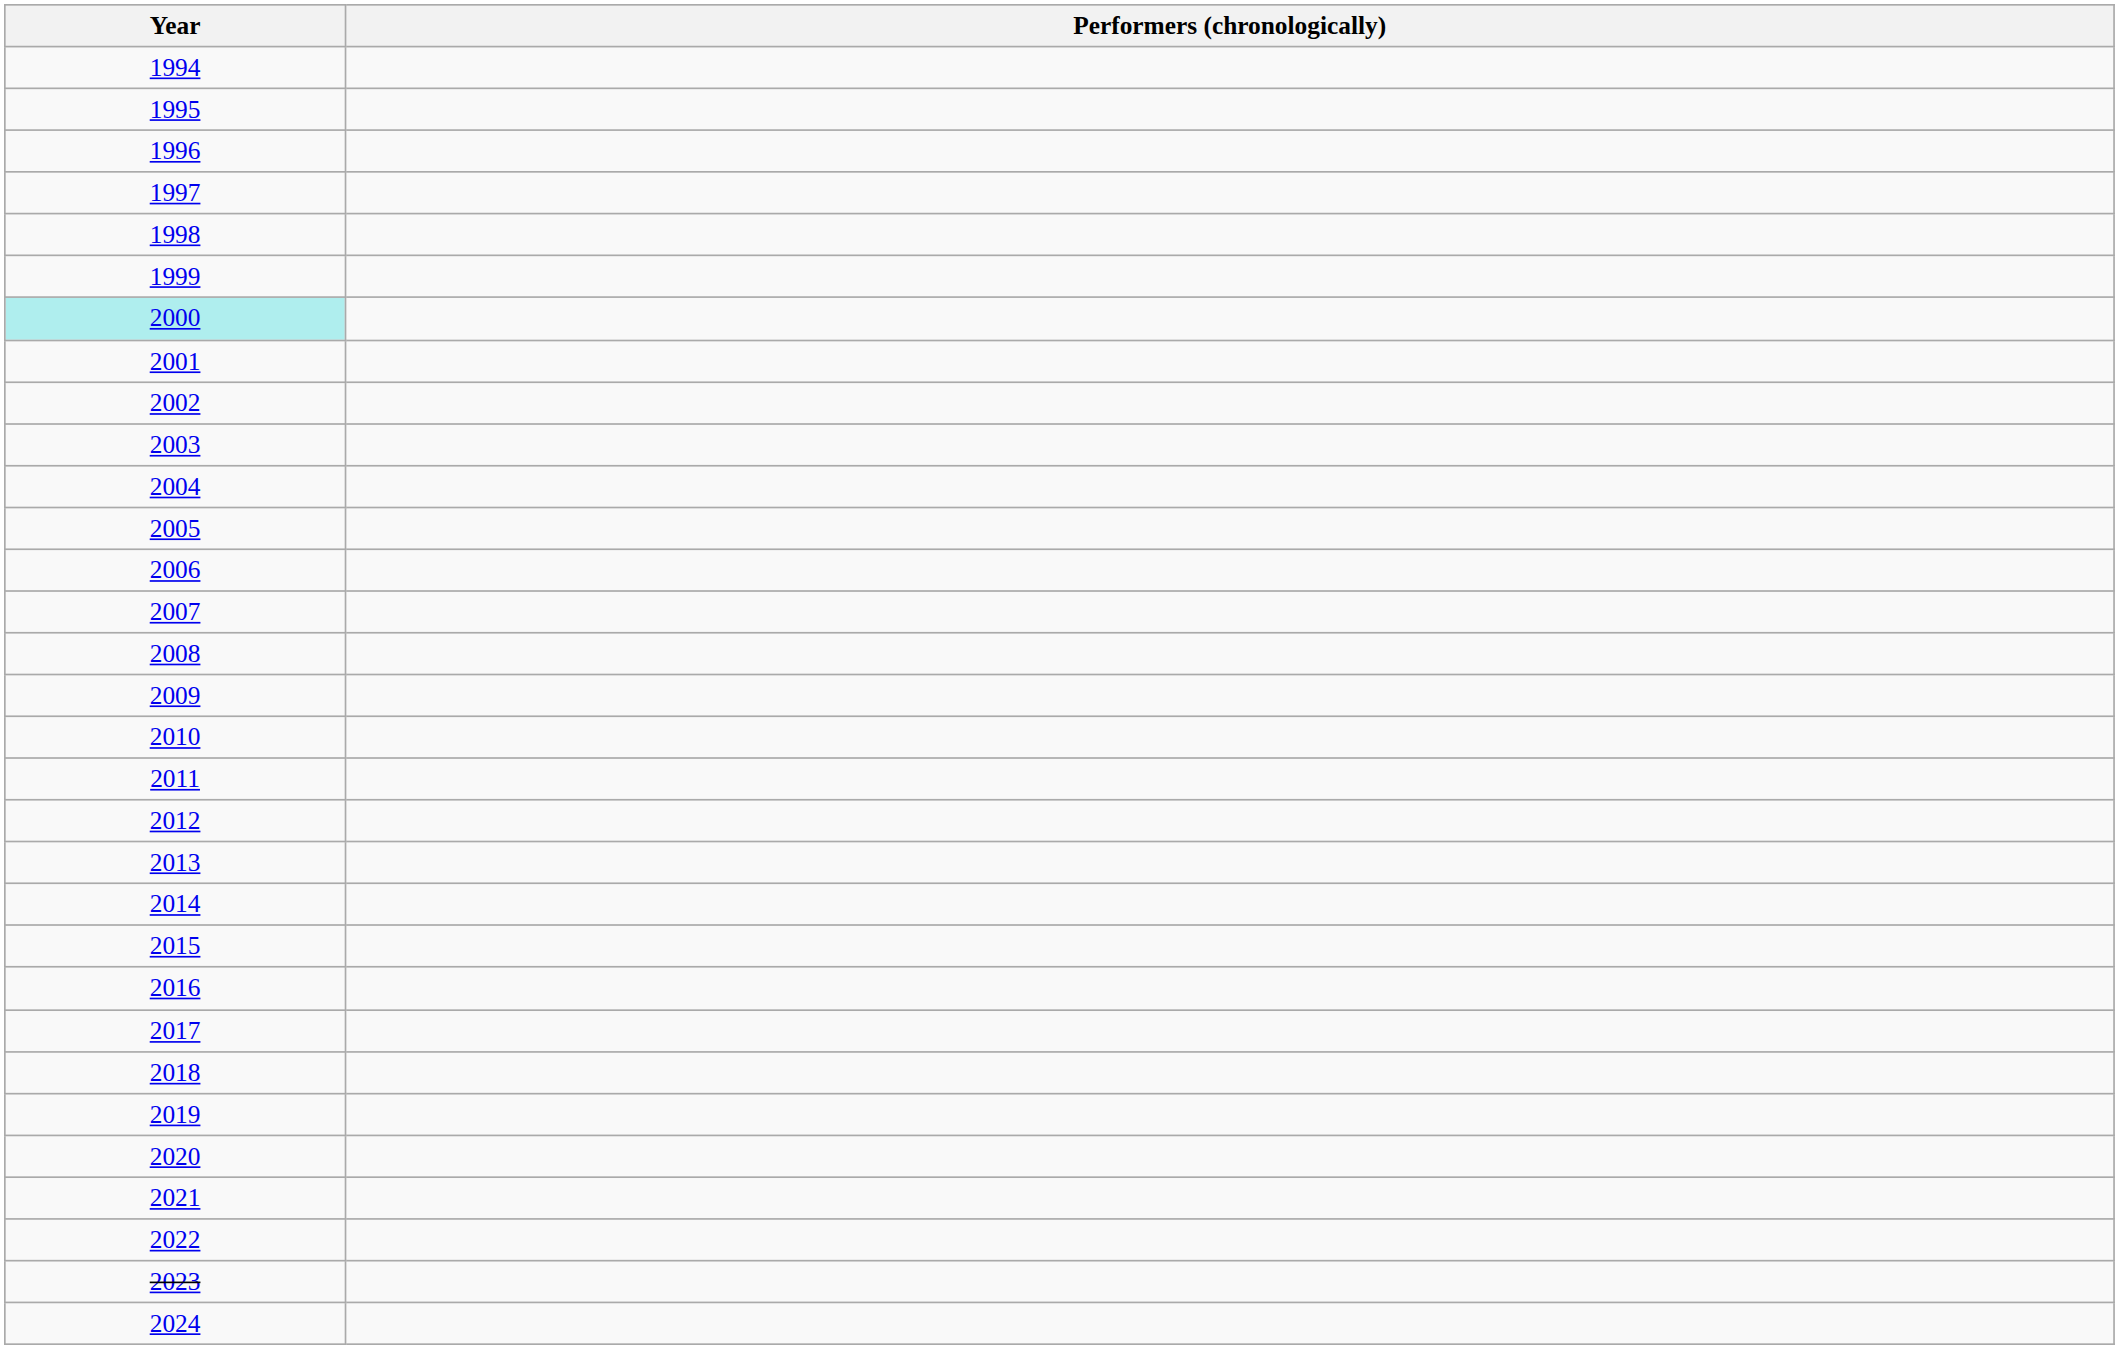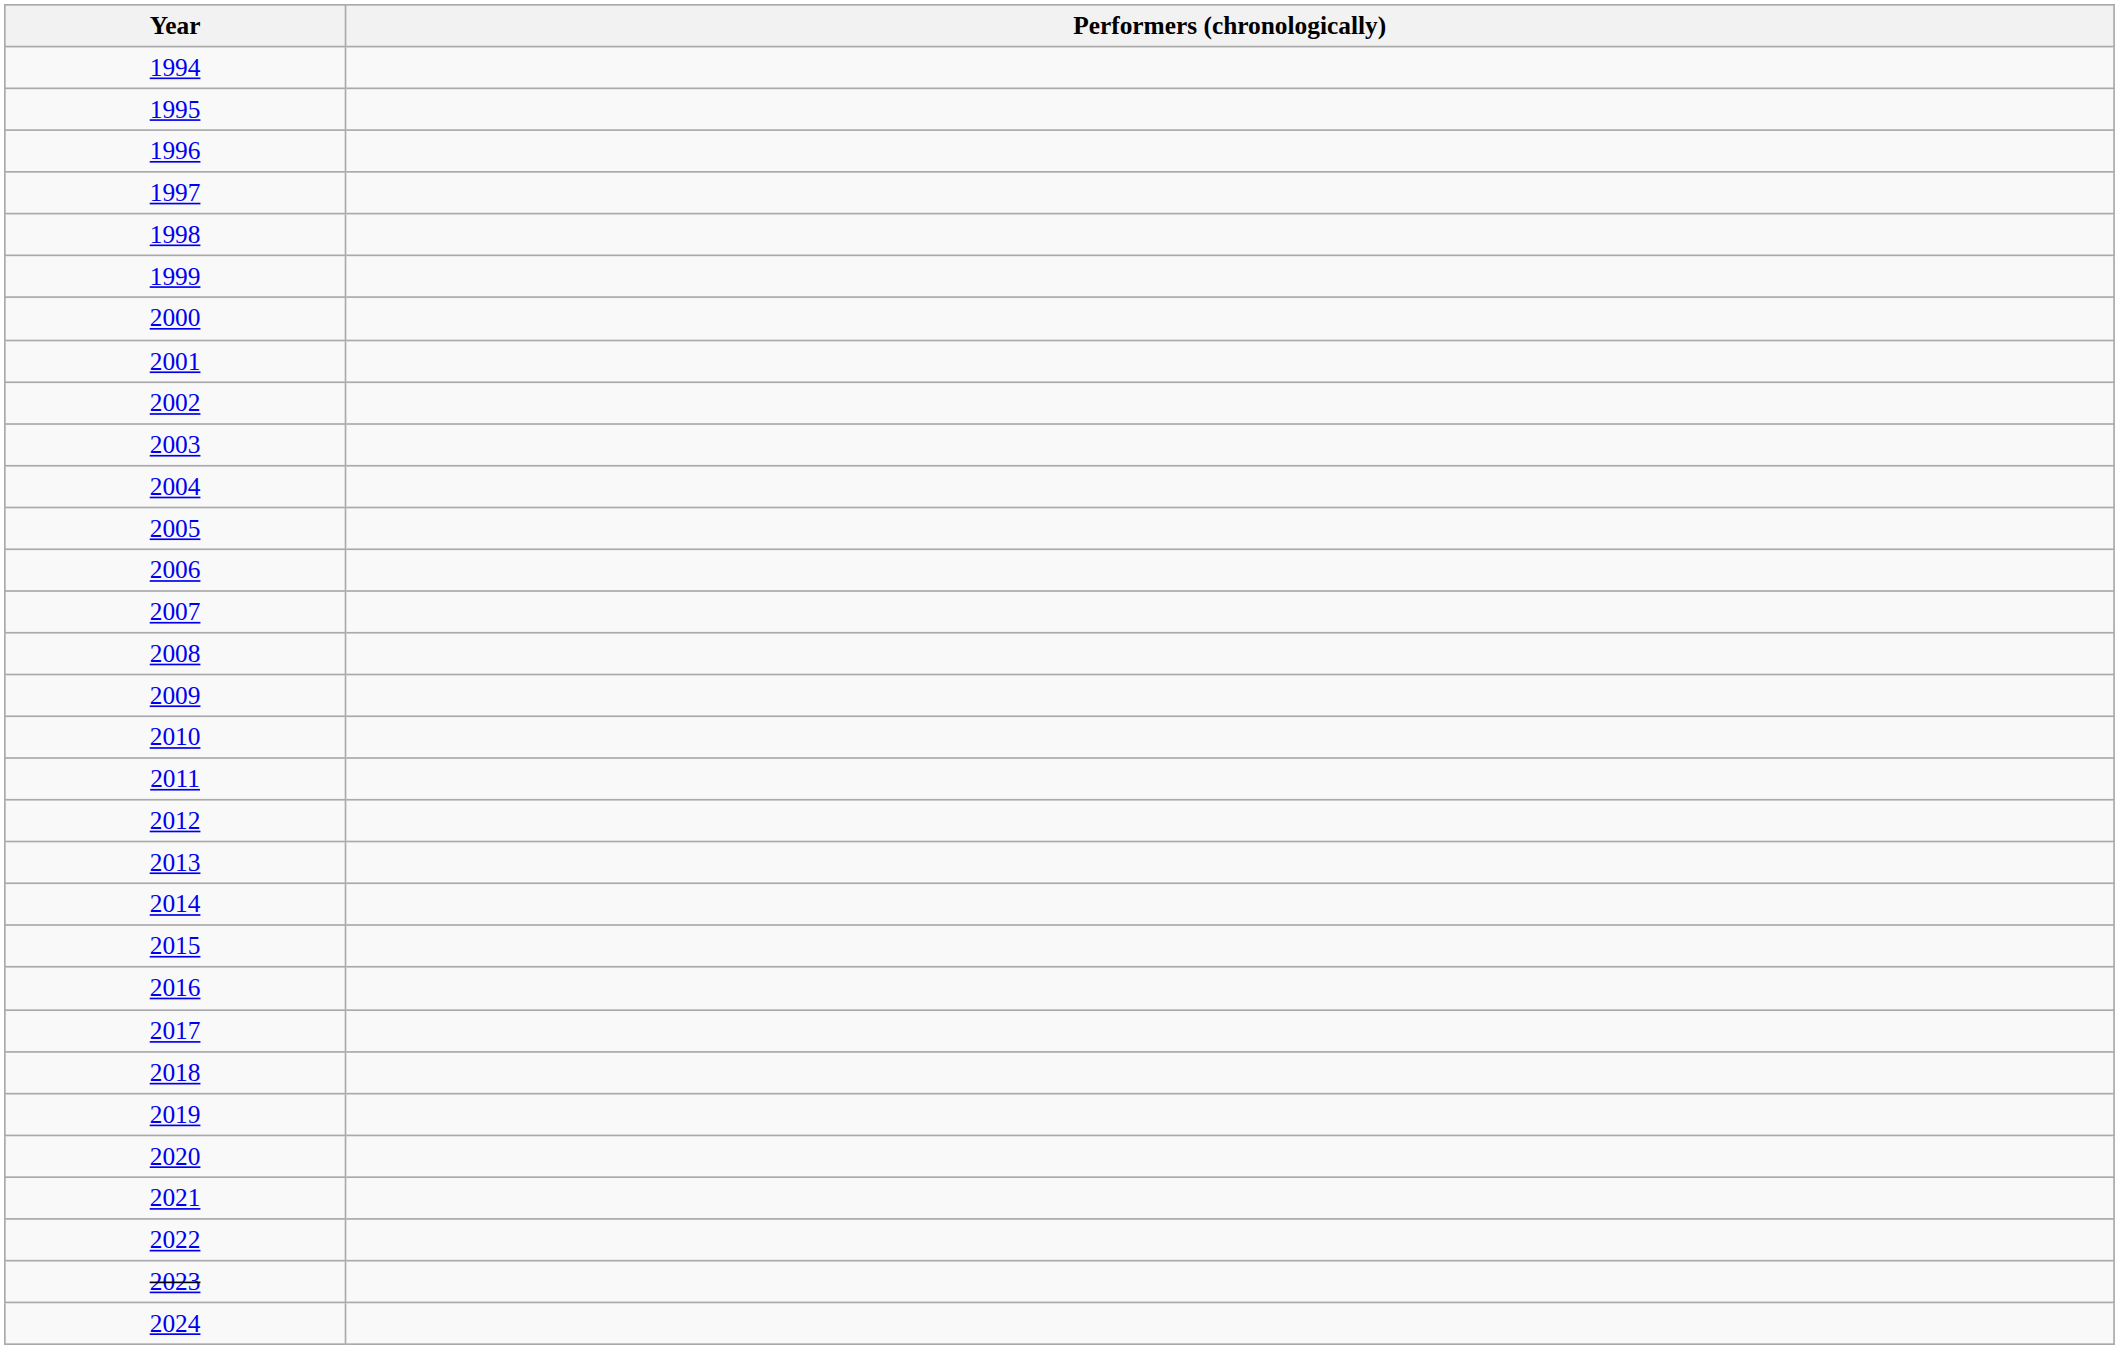(175, 318) paleturquoise background -> (175, 318) no background
